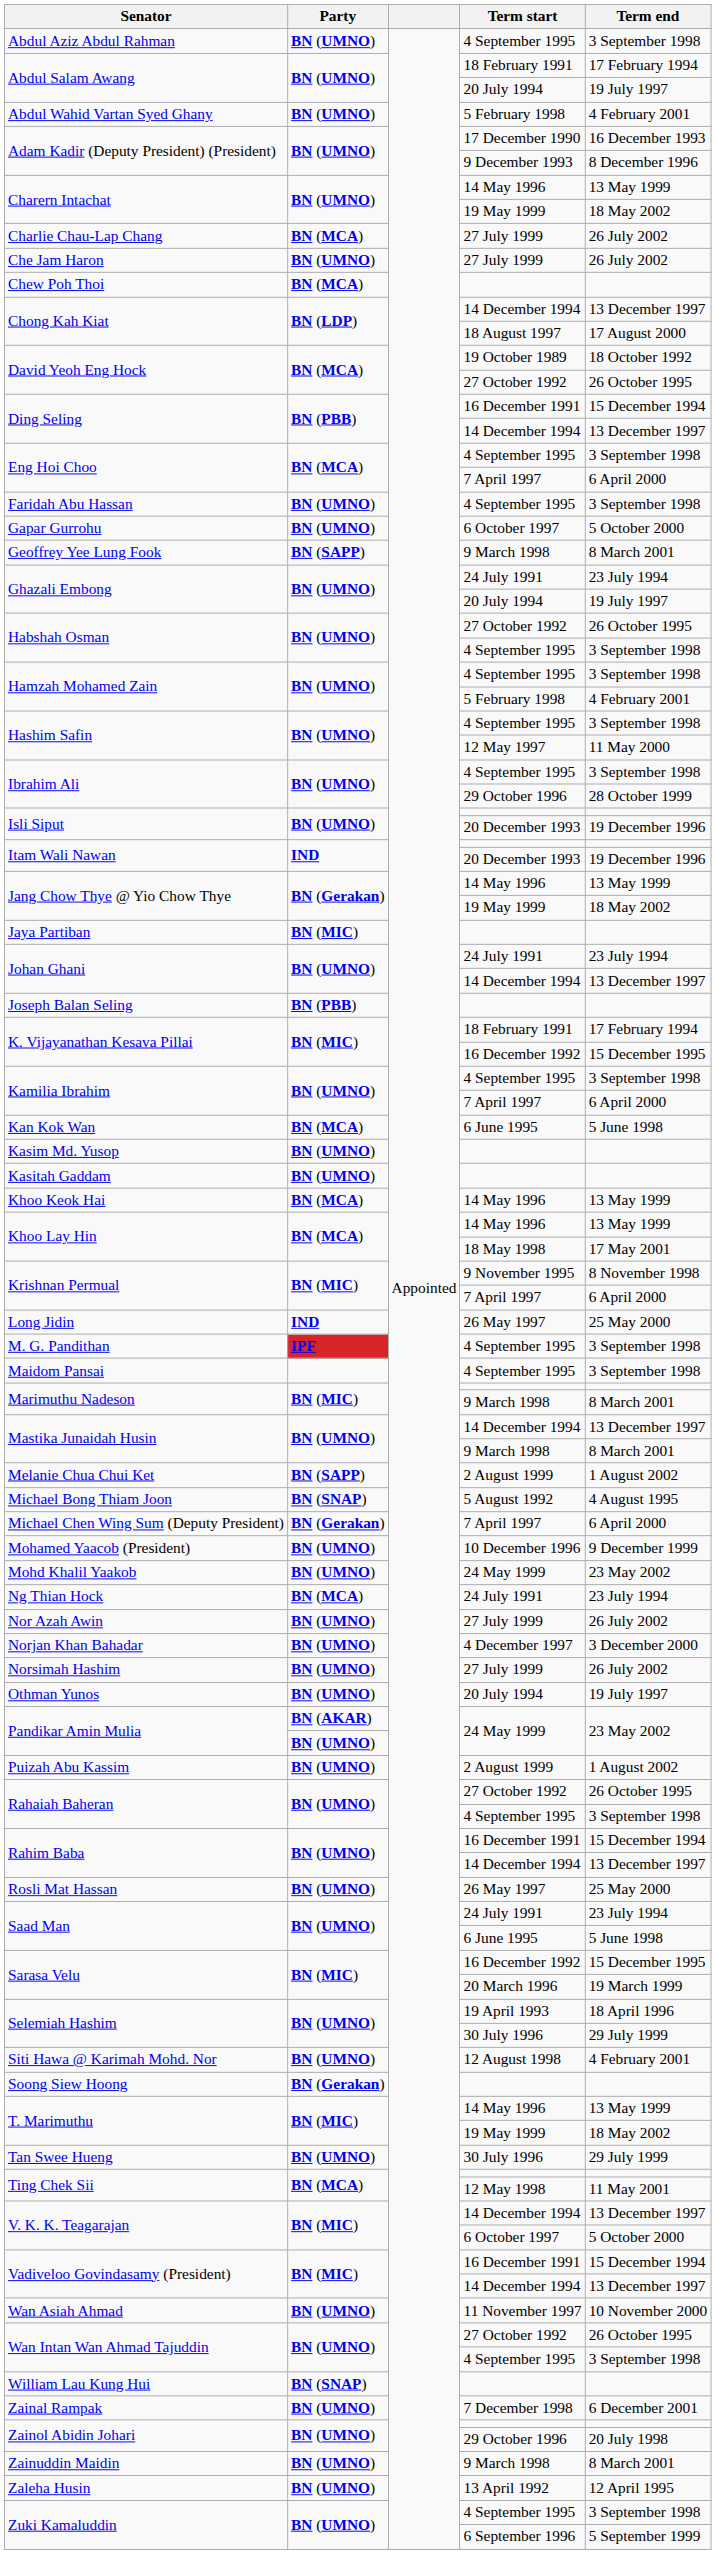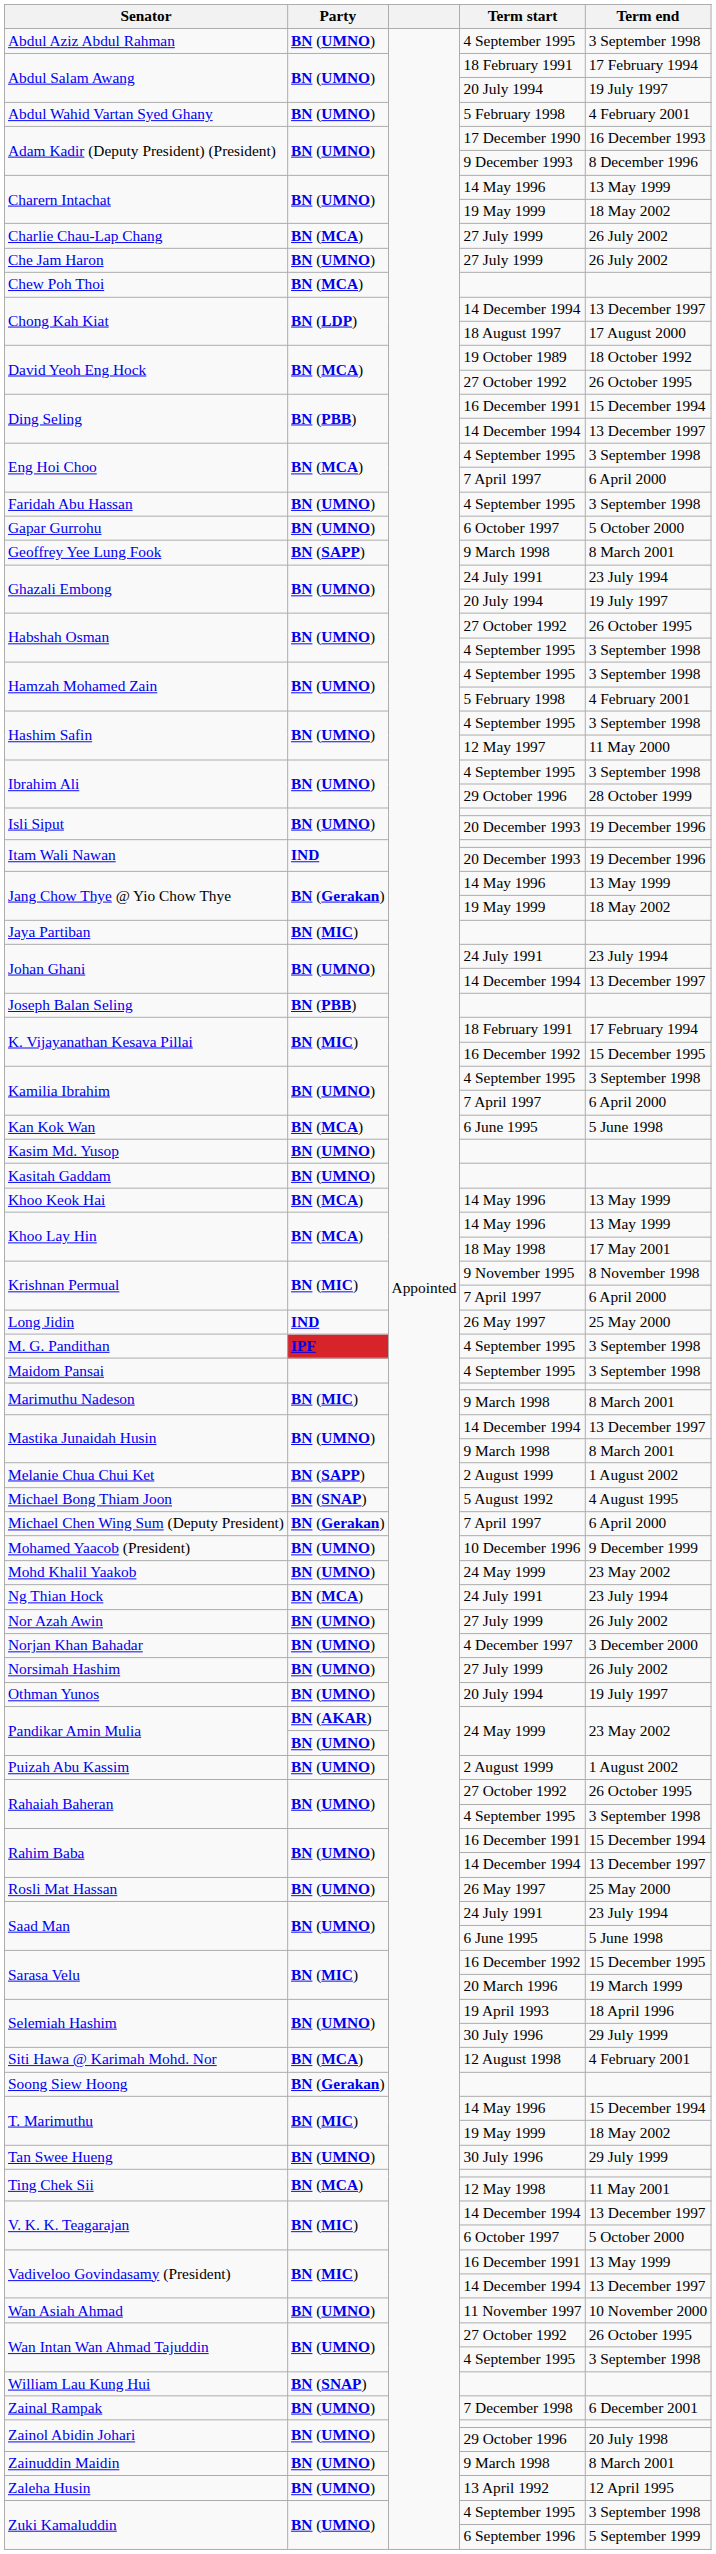(333, 2059) BN (UMNO) -> (327, 2059) BN (MCA)
(630, 2108) 13 May 1999 -> (647, 2108) 15 December 1994
(647, 2261) 15 December 1994 -> (630, 2261) 13 May 1999
